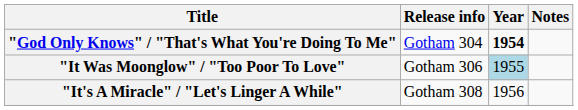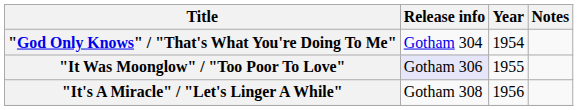(508, 42) bold -> (508, 42) normal
(443, 67) no background -> (443, 67) lavender background
(508, 67) lightblue background -> (508, 67) no background
